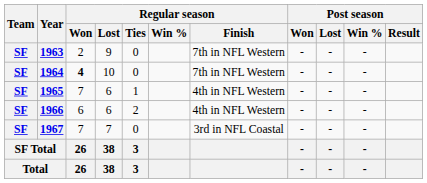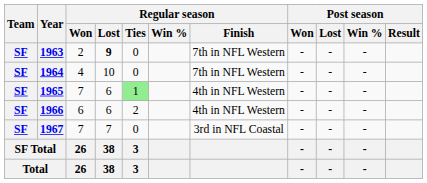(109, 52) normal -> (109, 52) bold
(81, 72) bold -> (81, 72) normal
(136, 91) no background -> (136, 91) lightgreen background
